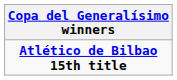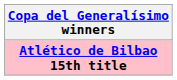(88, 58) no background -> (88, 58) pink background
